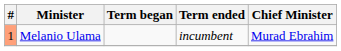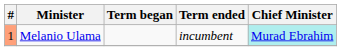(292, 35) no background -> (292, 35) paleturquoise background
